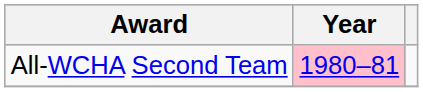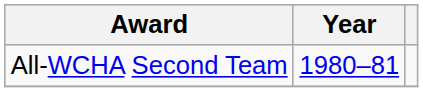(349, 65) pink background -> (349, 65) no background
